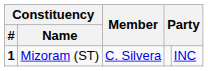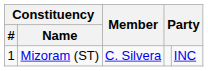(11, 55) bold -> (11, 55) normal
